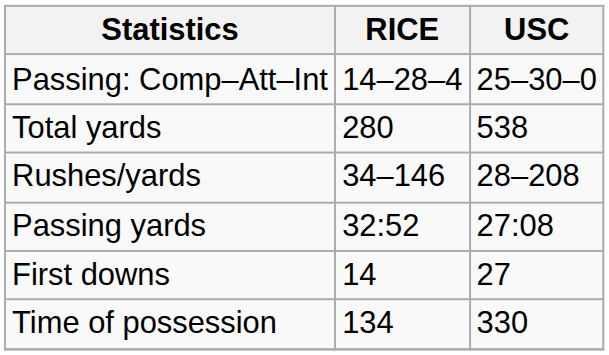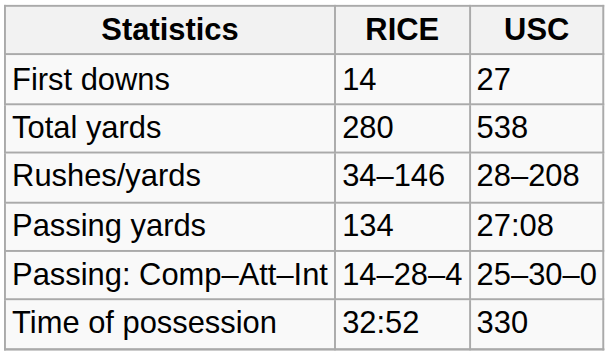rows swapped: (91, 274) <-> (170, 78)
(381, 225) 32:52 -> (368, 225) 134
(368, 323) 134 -> (381, 323) 32:52
